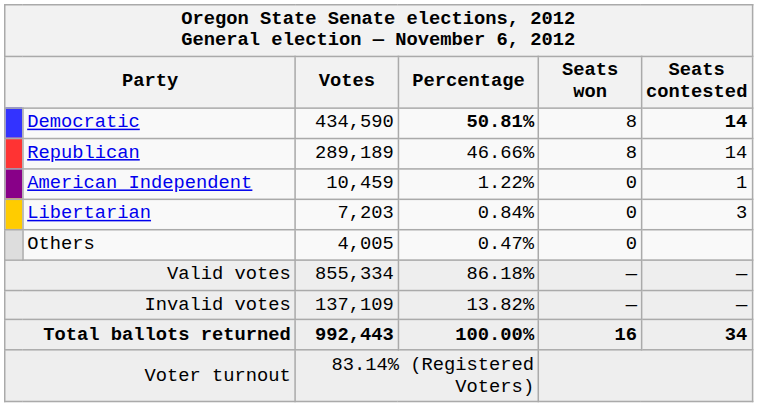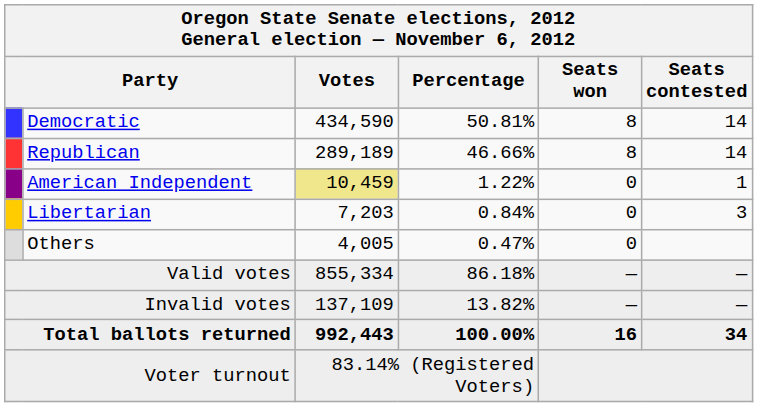(500, 123) bold -> (500, 123) normal
(736, 123) bold -> (736, 123) normal
(360, 184) no background -> (360, 184) khaki background
